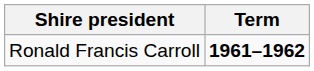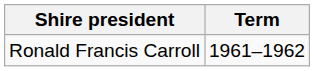(257, 50) bold -> (257, 50) normal
